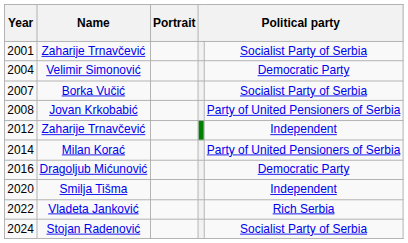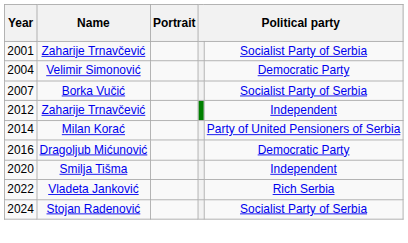- row: (21, 110)
